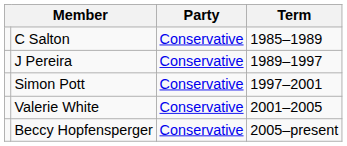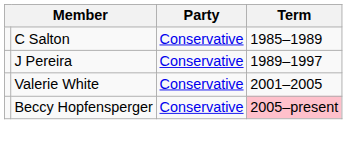- row: (50, 84)
(294, 130) no background -> (294, 107) pink background
